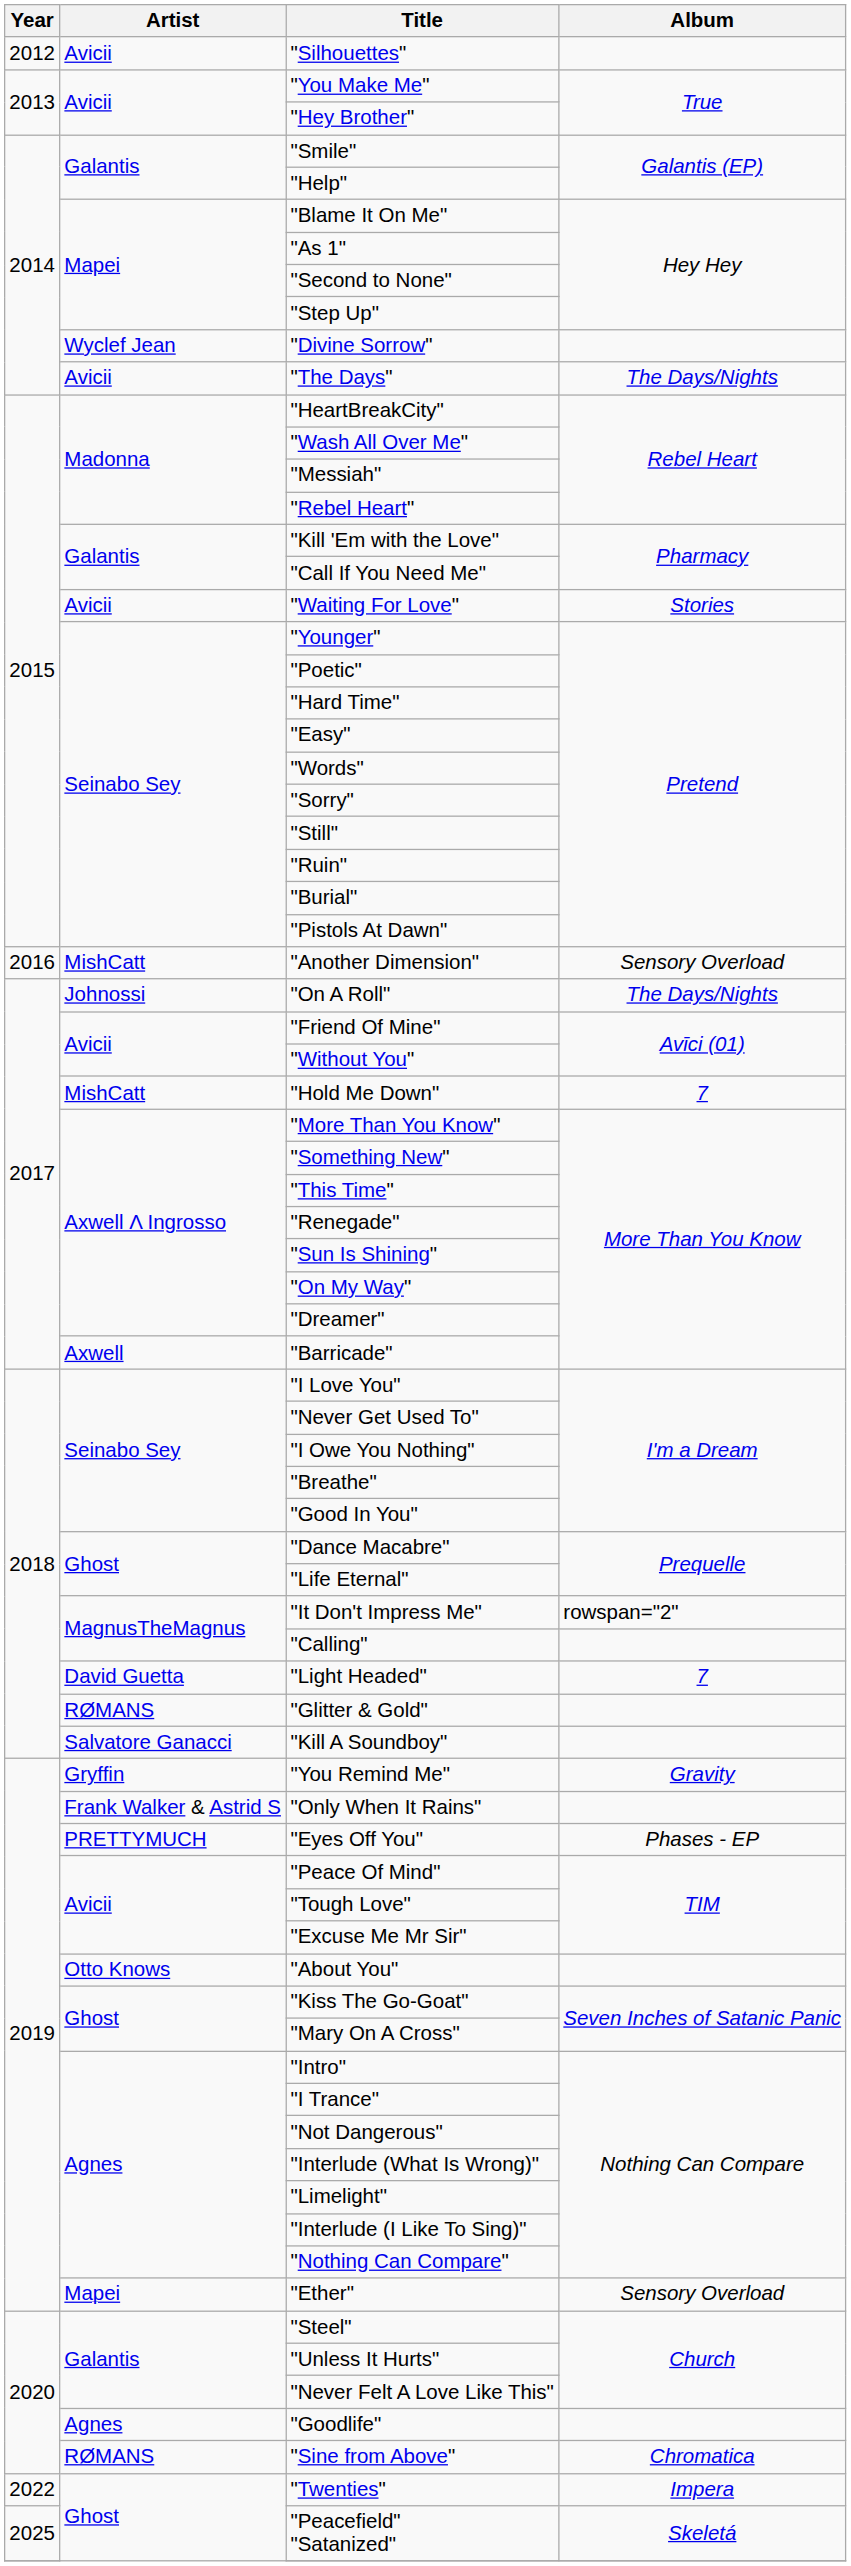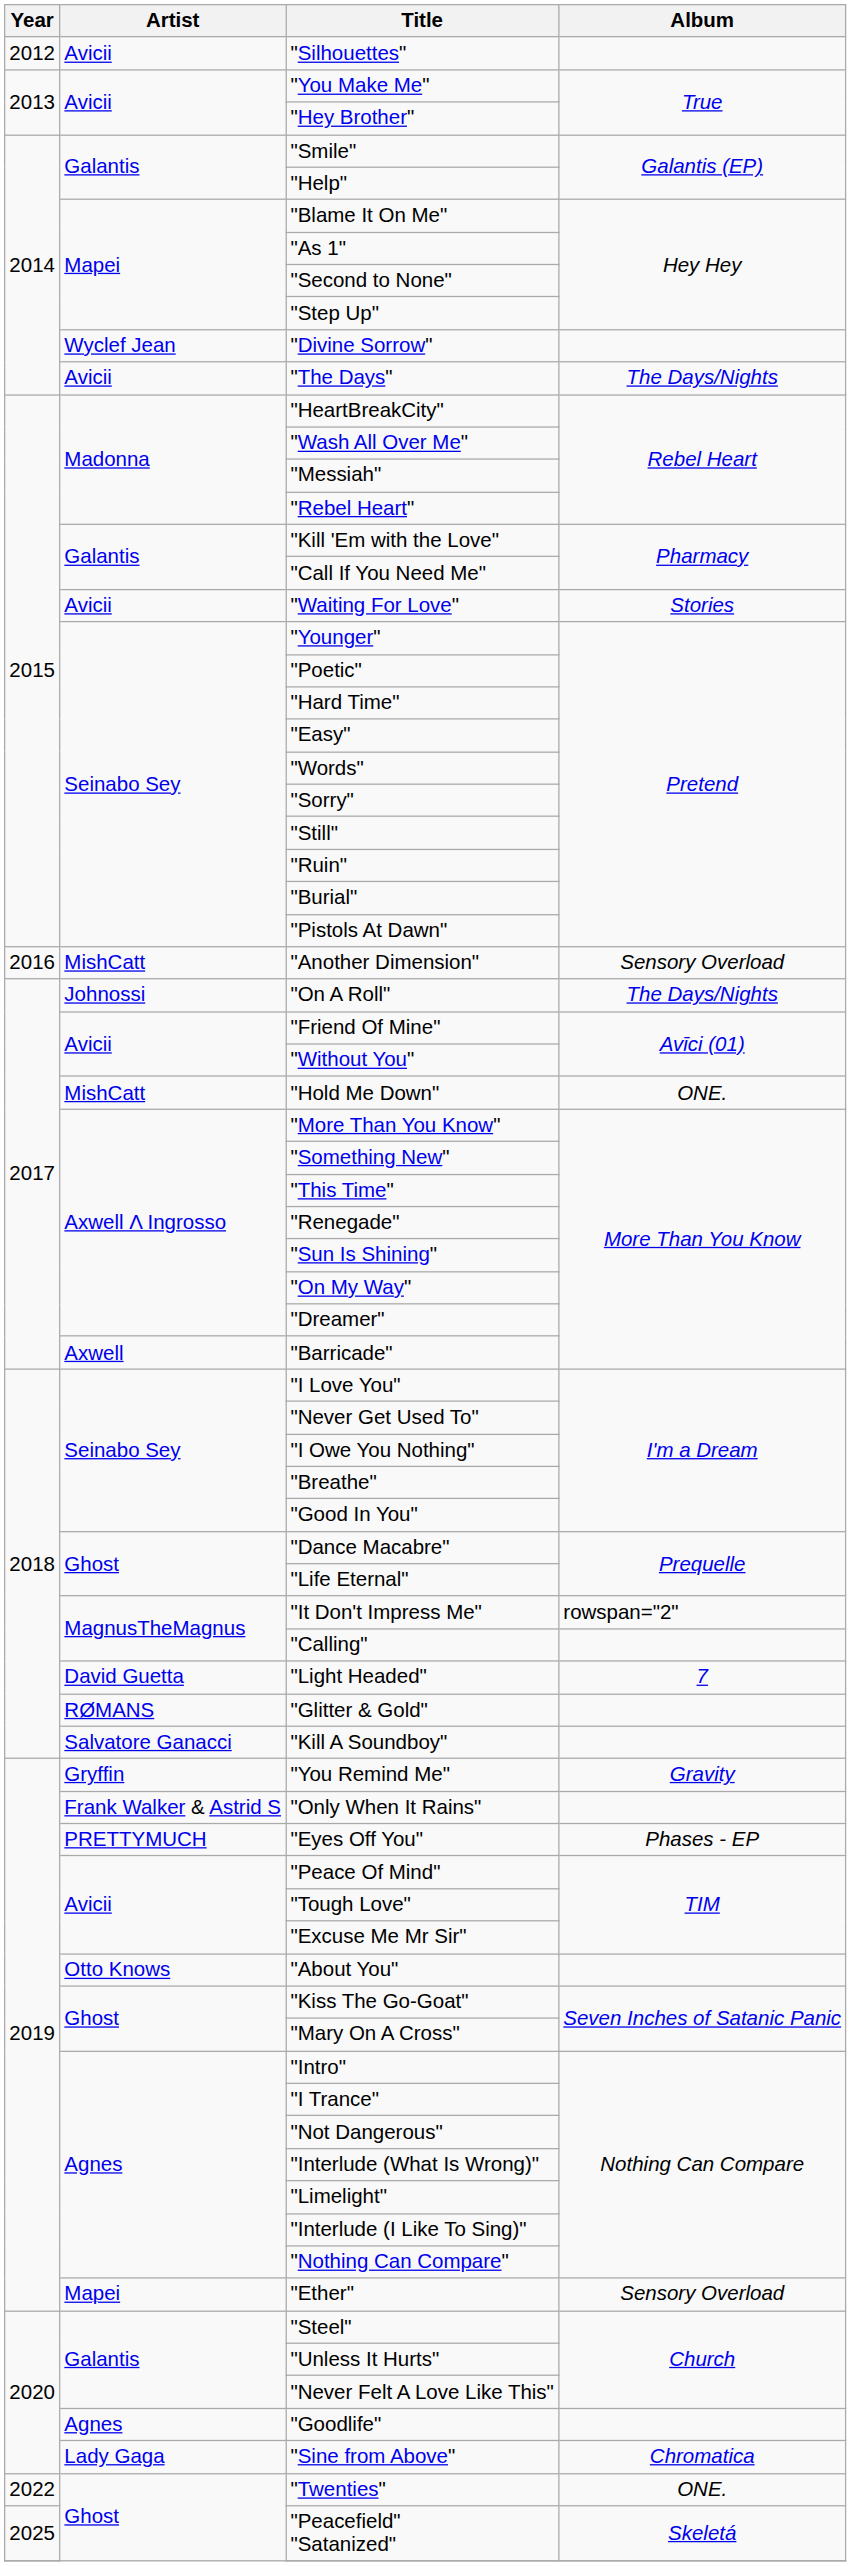(702, 1092) 7 -> (702, 1092) ONE.
(109, 2456) RØMANS -> (114, 2456) Lady Gaga
(702, 2489) Impera -> (702, 2489) ONE.
